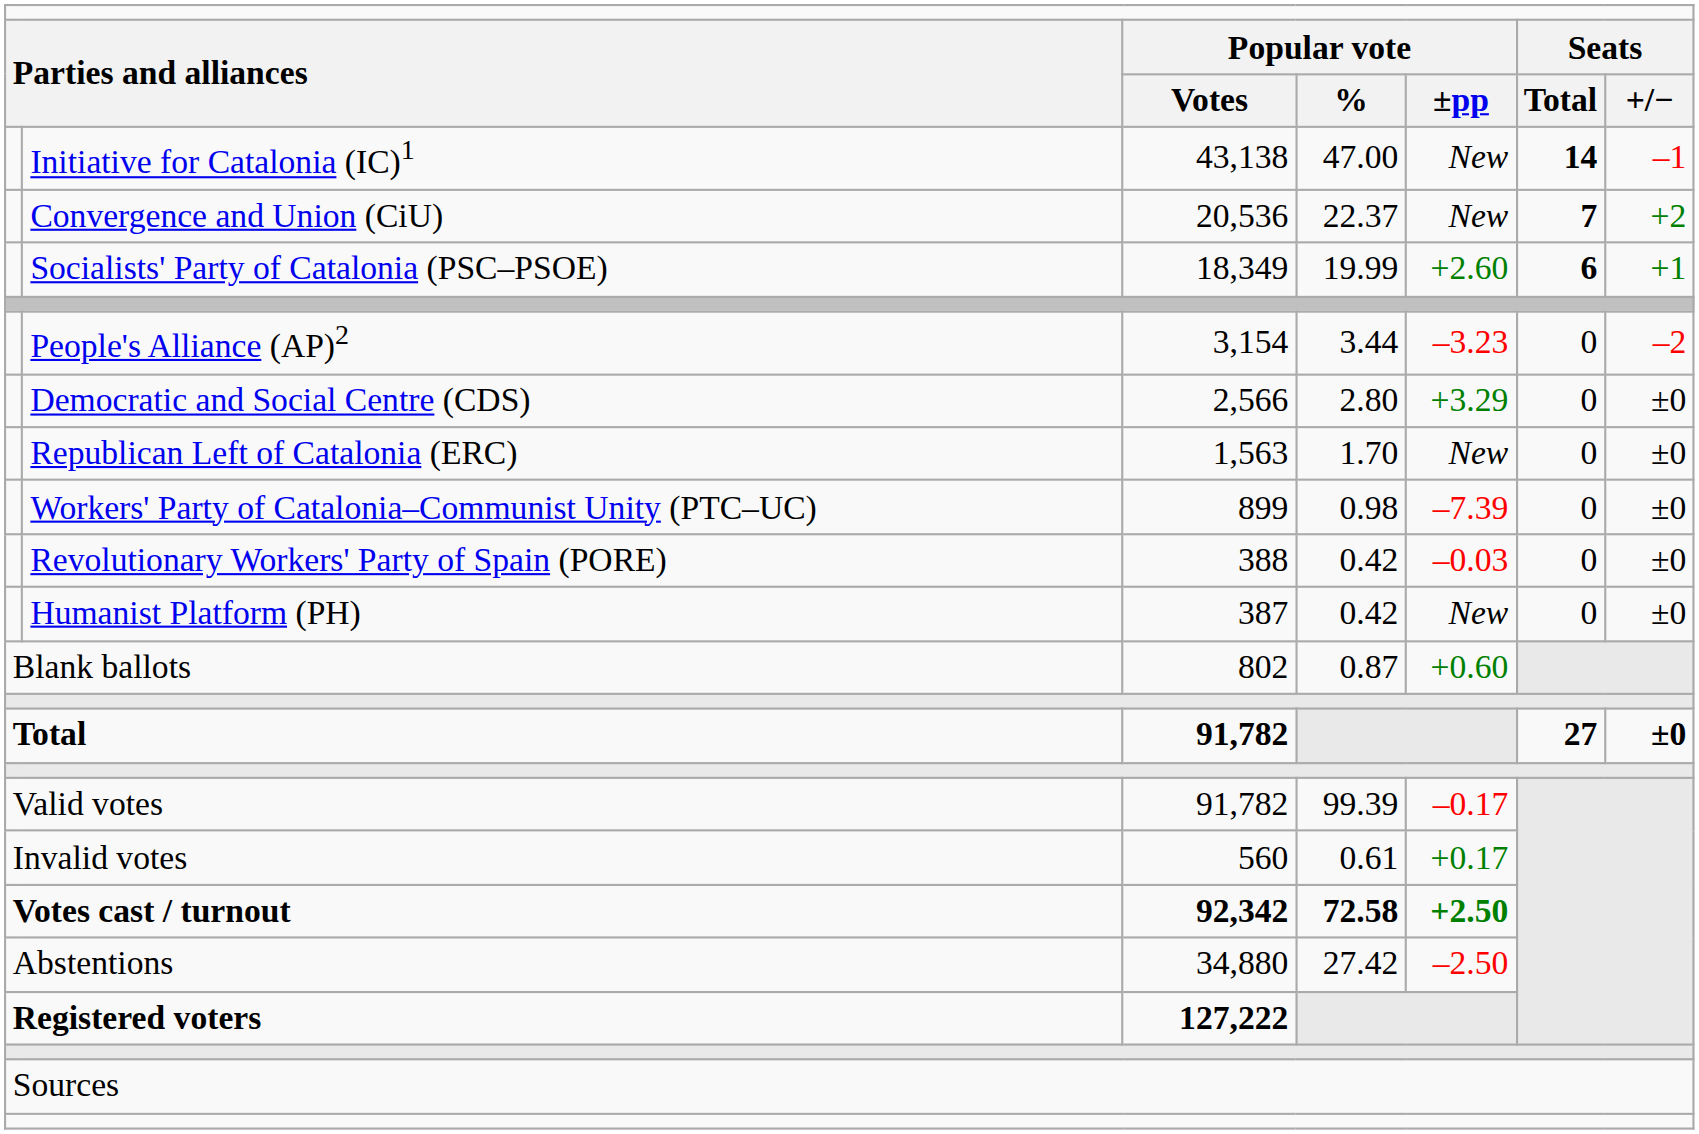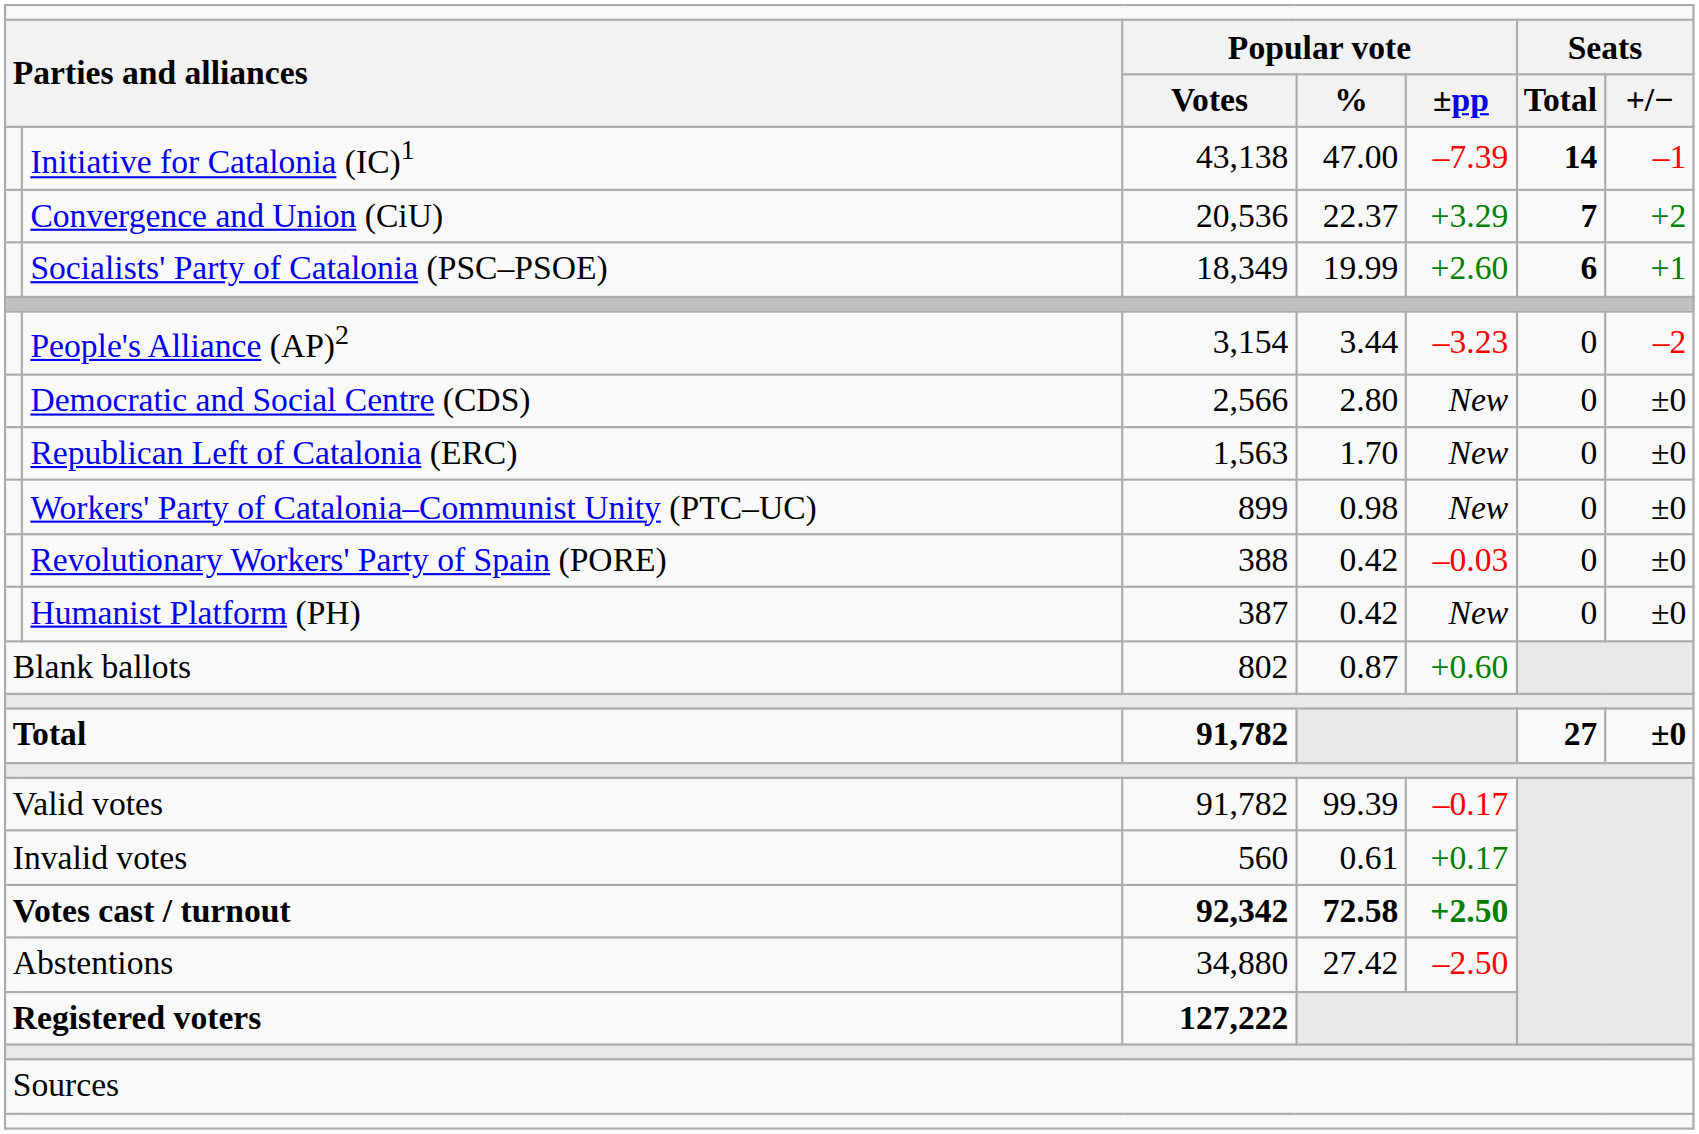(1478, 157) New -> (1470, 157) –7.39
(1478, 215) New -> (1469, 215) +3.29
(1469, 400) +3.29 -> (1478, 400) New
(1470, 506) –7.39 -> (1478, 506) New
